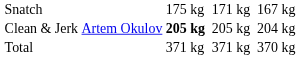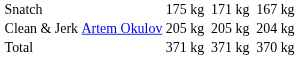(185, 28) bold -> (185, 28) normal
